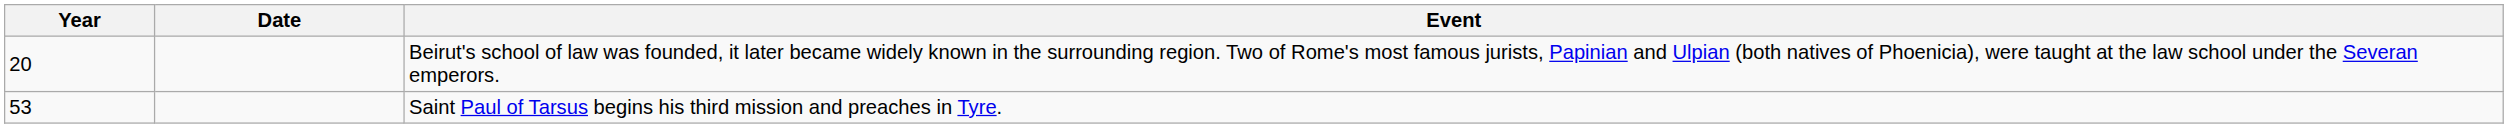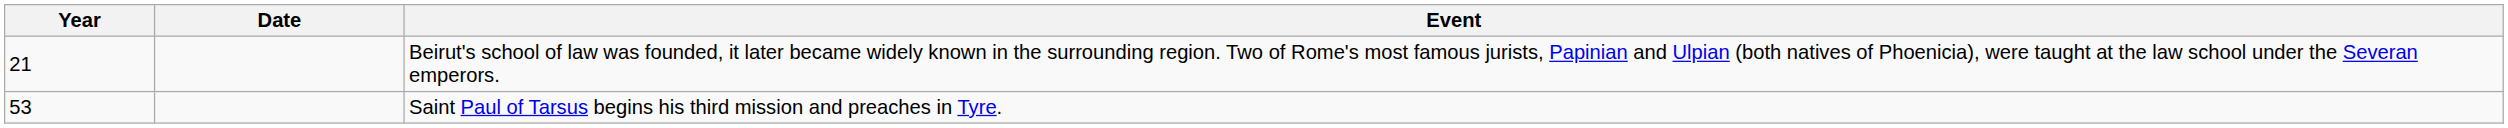(20, 63) 20 -> (20, 63) 21
